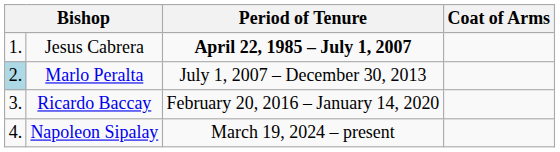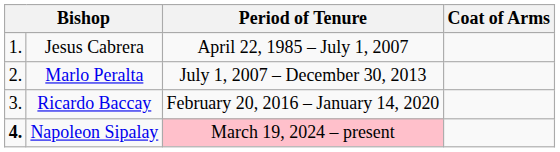(303, 47) bold -> (303, 47) normal
(15, 75) lightblue background -> (15, 75) no background
(15, 132) normal -> (15, 132) bold
(303, 132) no background -> (303, 132) pink background
